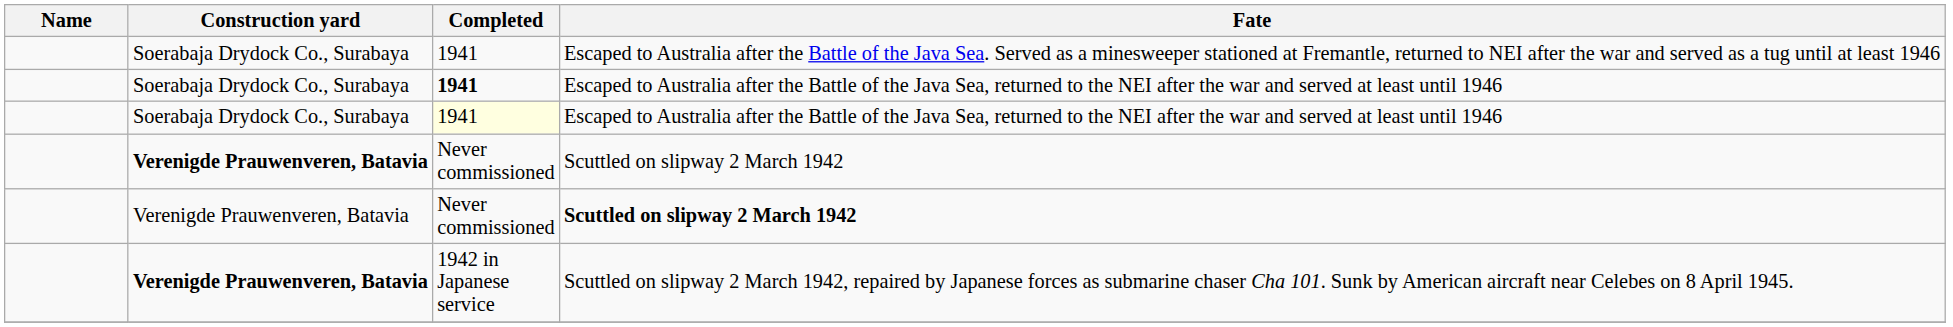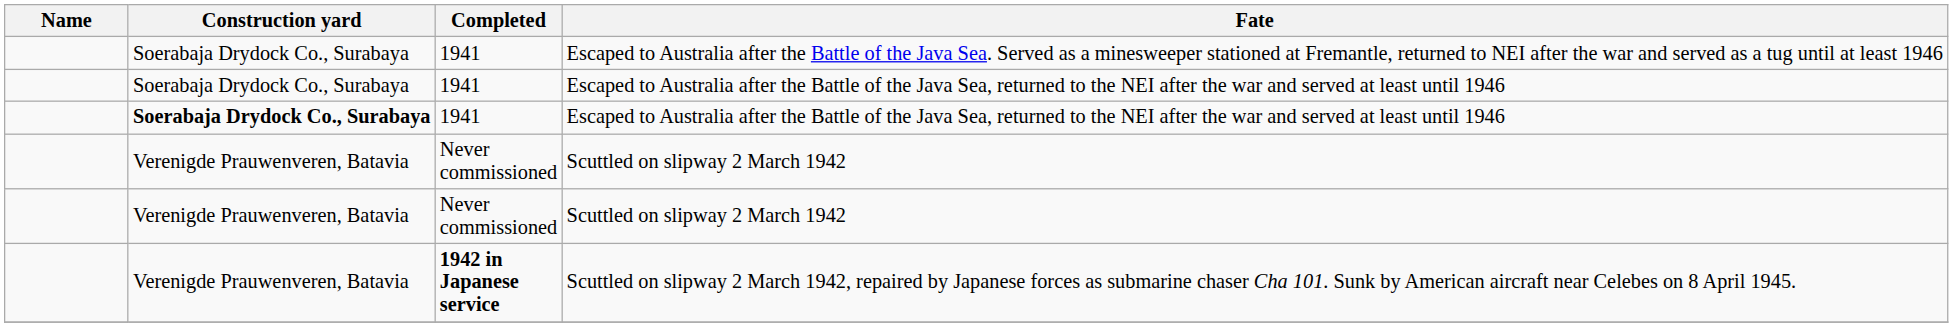(457, 85) bold -> (460, 85) normal
(271, 117) normal -> (282, 117) bold
(457, 117) lightyellow background -> (460, 117) no background
(280, 160) bold -> (271, 160) normal
(710, 216) bold -> (706, 216) normal
(280, 282) bold -> (271, 282) normal
(473, 282) normal -> (479, 282) bold
